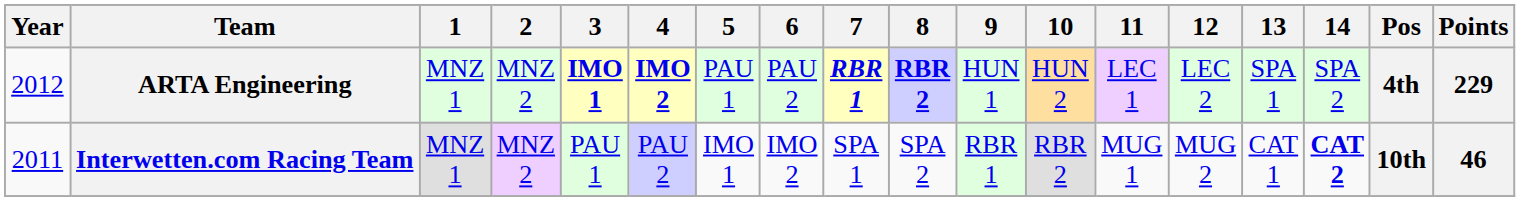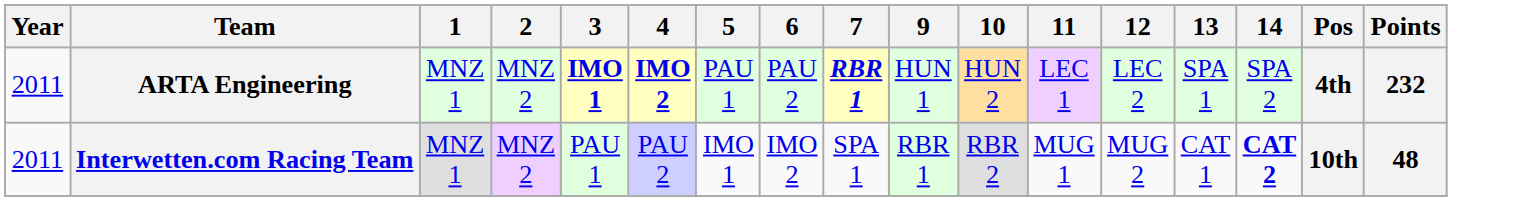- column: (923, 25)
(37, 84) 2012 -> (37, 84) 2011
(1473, 84) 229 -> (1406, 84) 232
(1473, 158) 46 -> (1406, 158) 48
